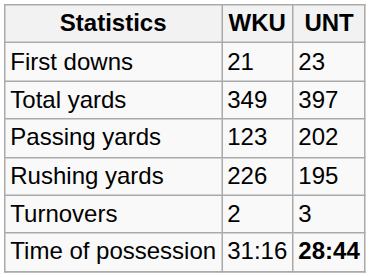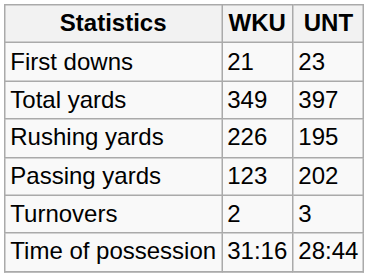rows swapped: (87, 175) <-> (86, 137)
(329, 251) bold -> (328, 251) normal
